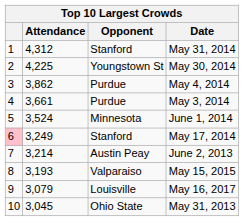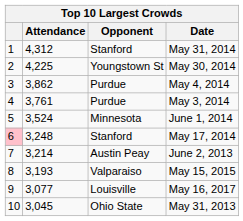(39, 101) 3,661 -> (39, 101) 3,761
(39, 136) 3,249 -> (39, 136) 3,248
(39, 189) 3,079 -> (39, 189) 3,077
